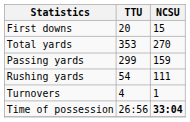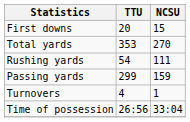rows swapped: (45, 77) <-> (45, 61)
(168, 109) bold -> (168, 109) normal
